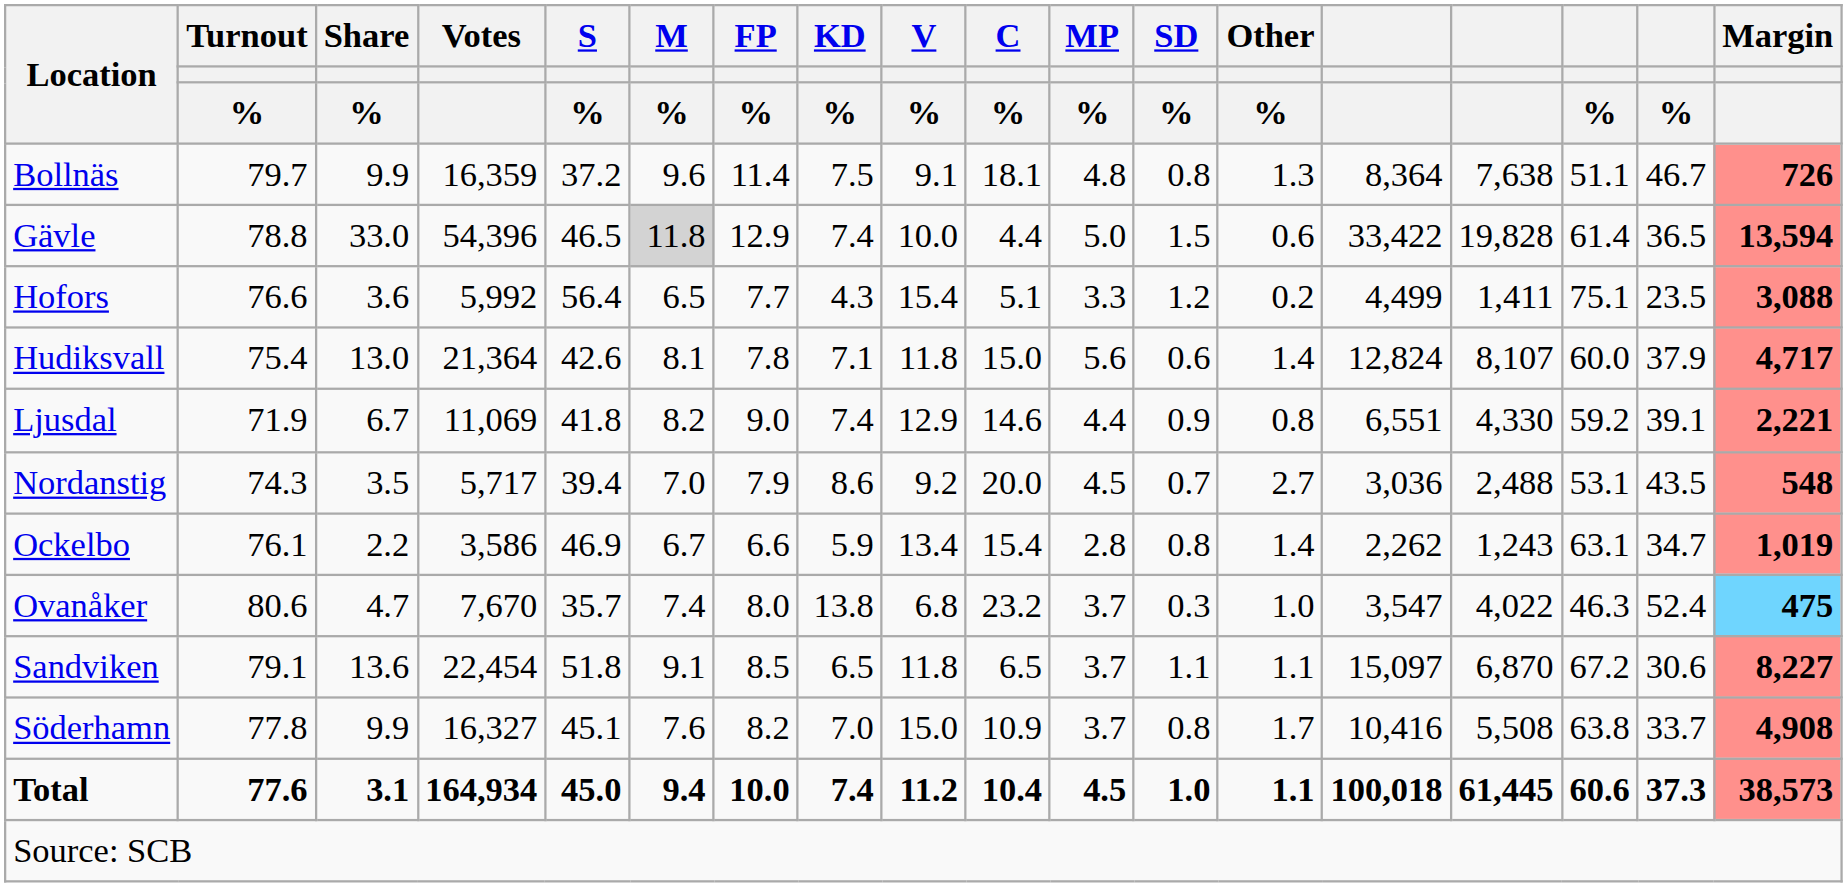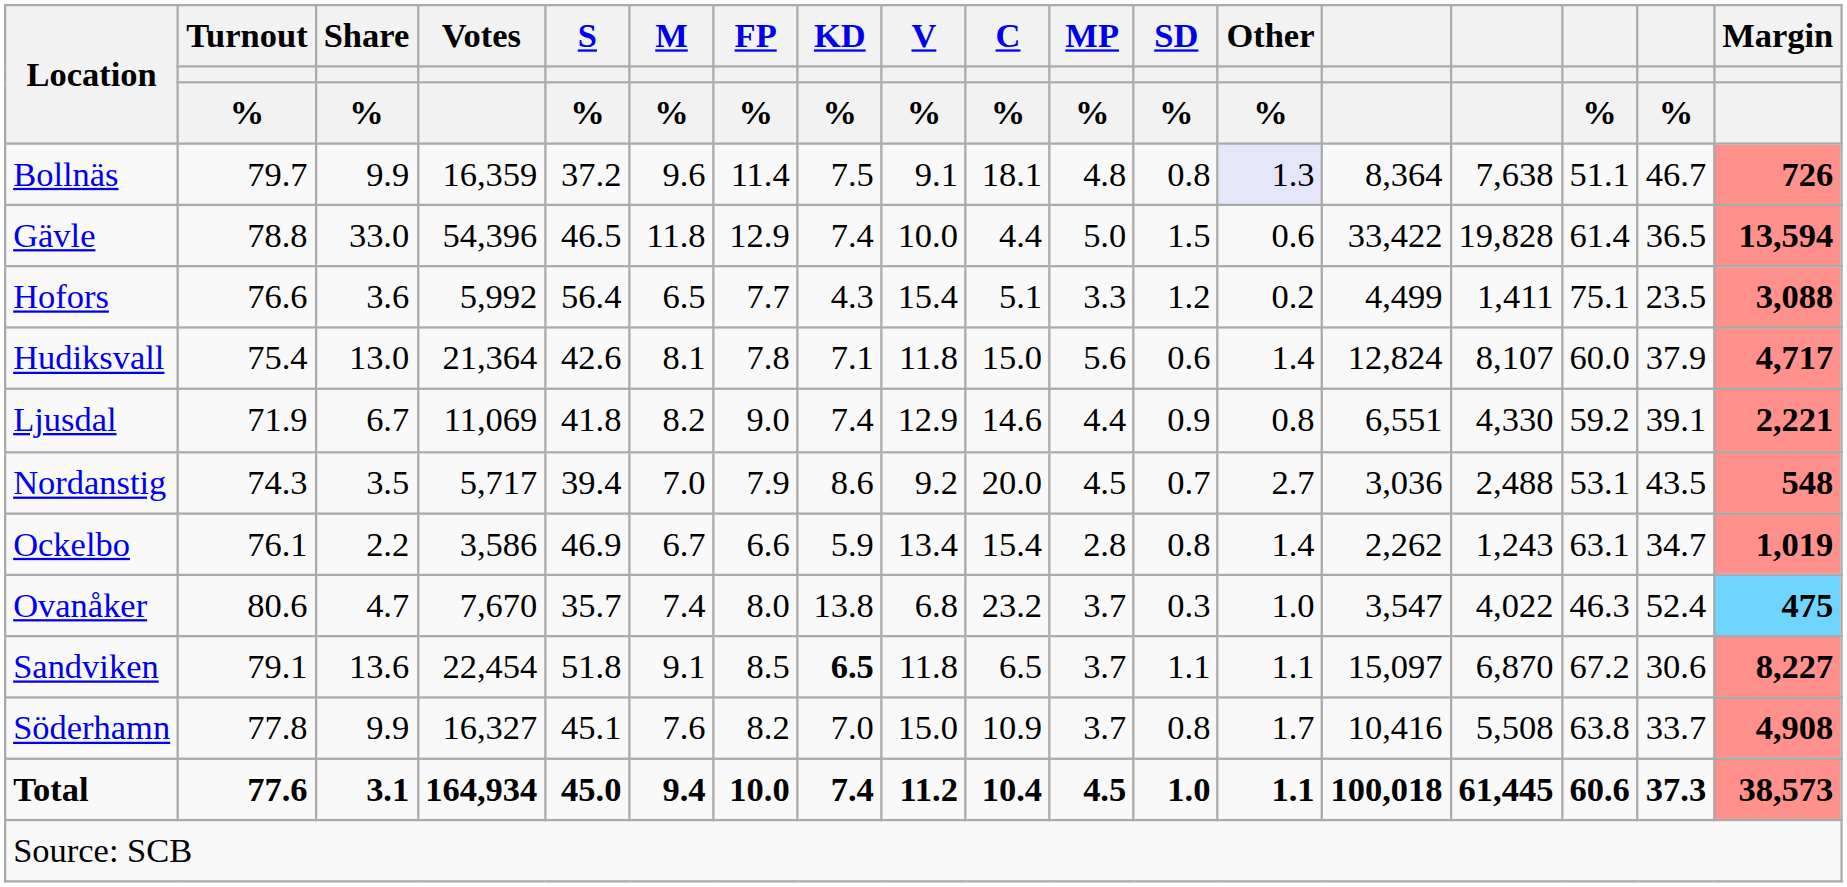(1293, 174) no background -> (1293, 174) lavender background
(676, 235) lightgrey background -> (676, 235) no background
(852, 665) normal -> (852, 665) bold
